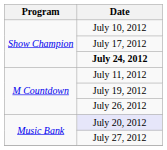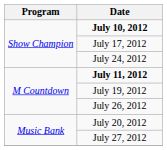(120, 28) normal -> (120, 28) bold
(120, 59) bold -> (120, 59) normal
(120, 75) normal -> (120, 75) bold
(120, 122) lavender background -> (120, 122) no background
